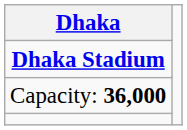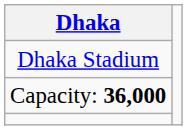(88, 58) bold -> (88, 58) normal
